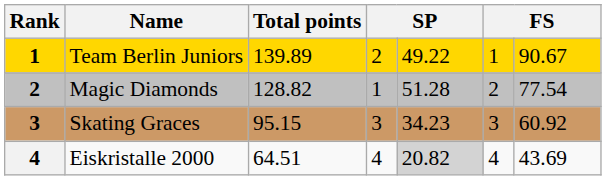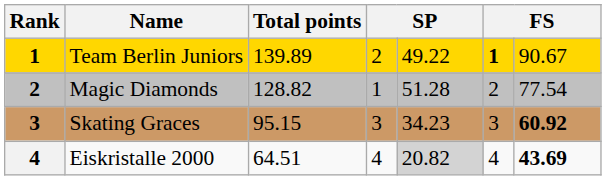(494, 55) normal -> (494, 55) bold
(543, 123) normal -> (543, 123) bold
(543, 157) normal -> (543, 157) bold
